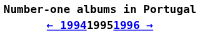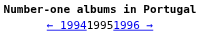(100, 25) bold -> (100, 25) normal
